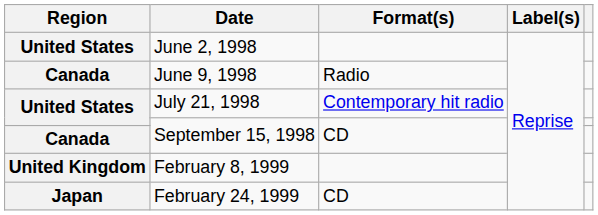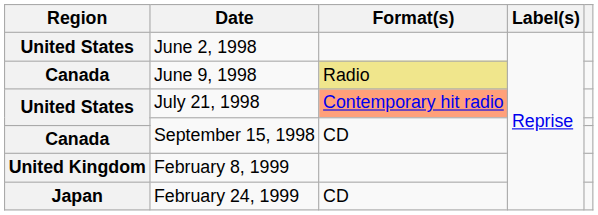(346, 74) no background -> (346, 74) khaki background
(413, 103) no background -> (413, 103) lightsalmon background
